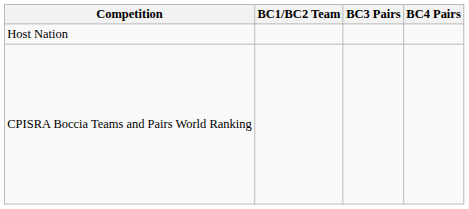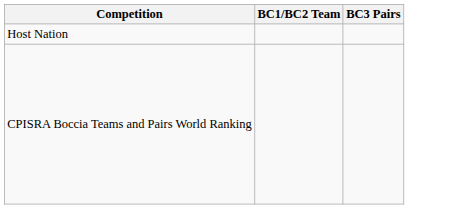- column: (434, 14)
